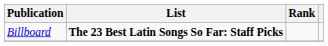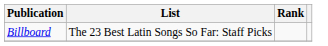(176, 31) bold -> (170, 31) normal
